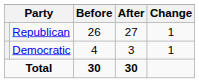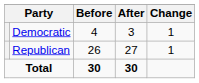rows swapped: (41, 31) <-> (41, 50)
